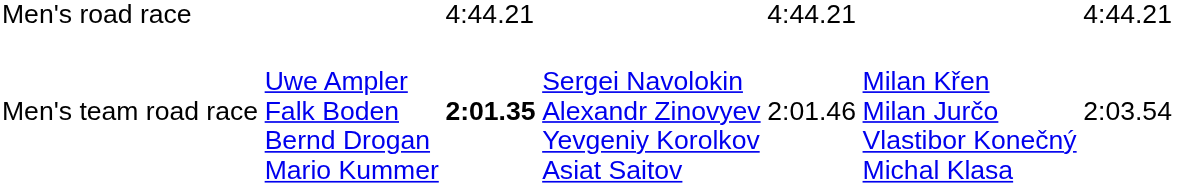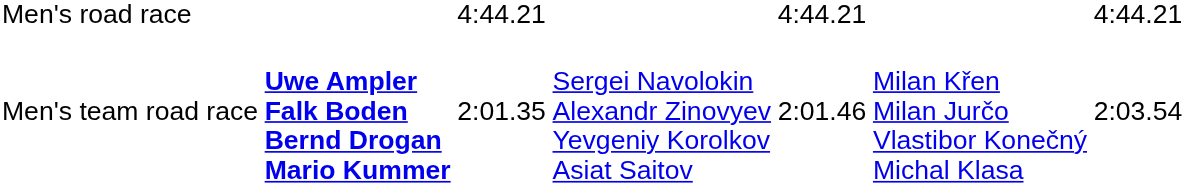(352, 125) normal -> (358, 125) bold
(490, 110) bold -> (502, 110) normal
